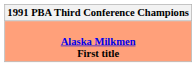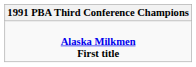(98, 47) lightsalmon background -> (98, 47) no background
